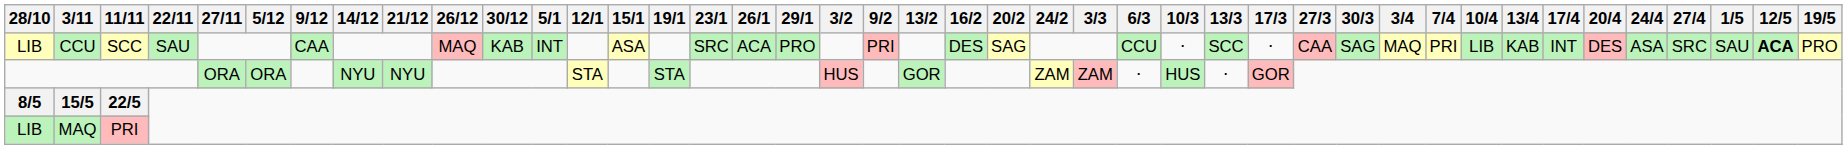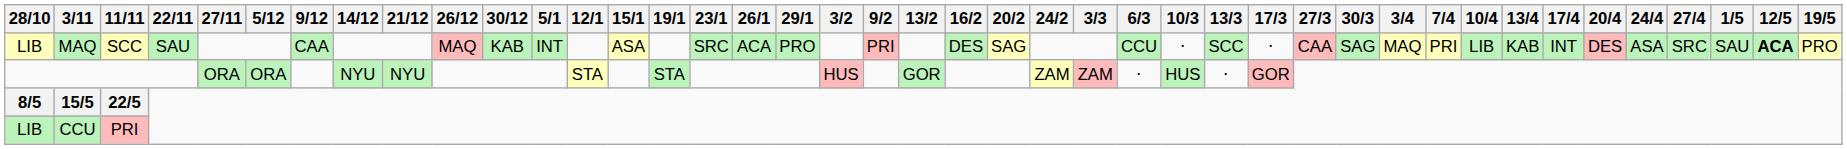(78, 46) CCU -> (78, 46) MAQ
(78, 130) MAQ -> (78, 130) CCU
